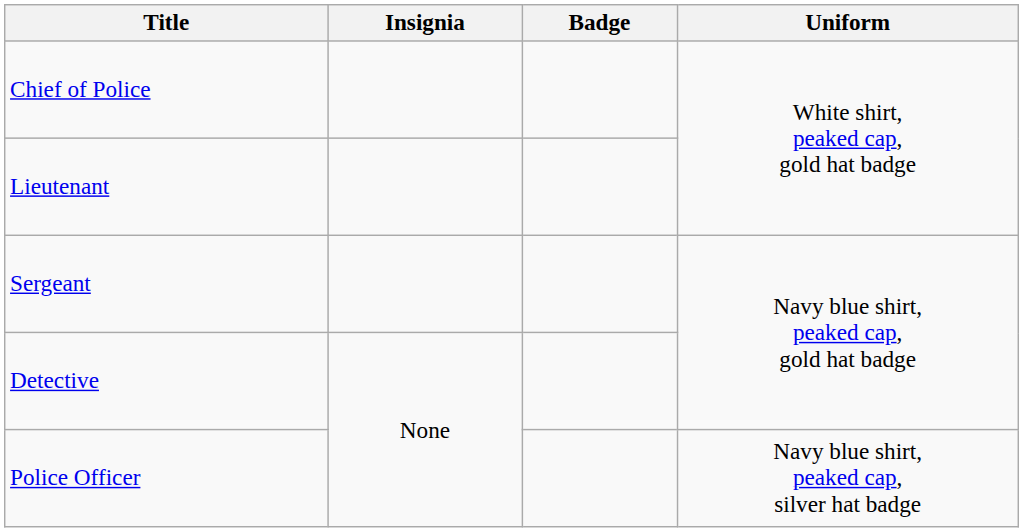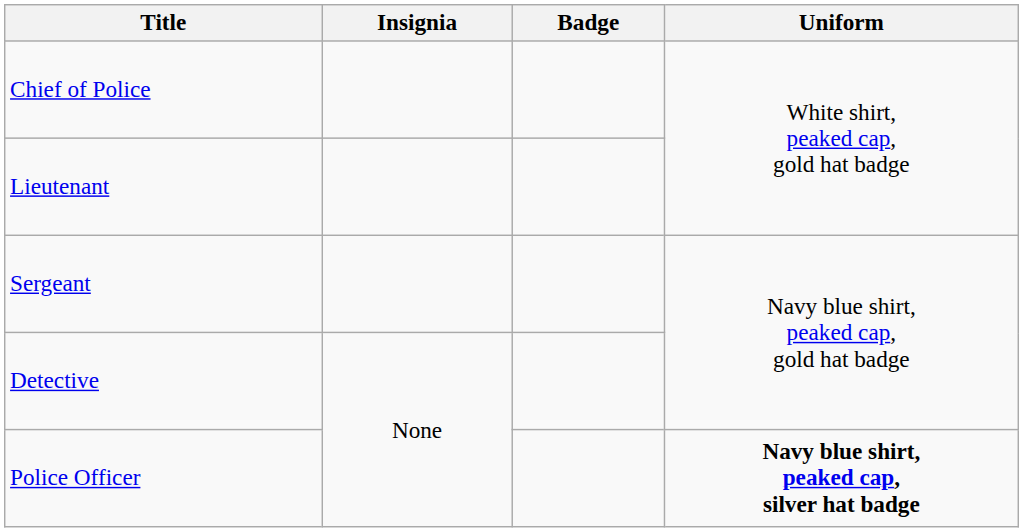(848, 478) normal -> (841, 478) bold
